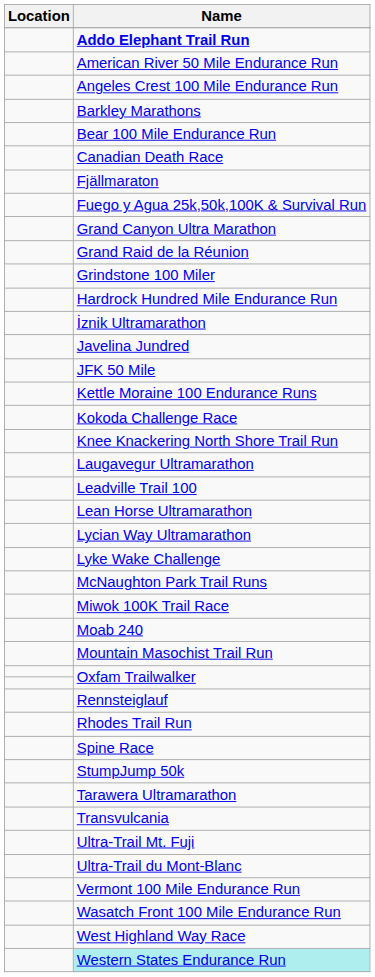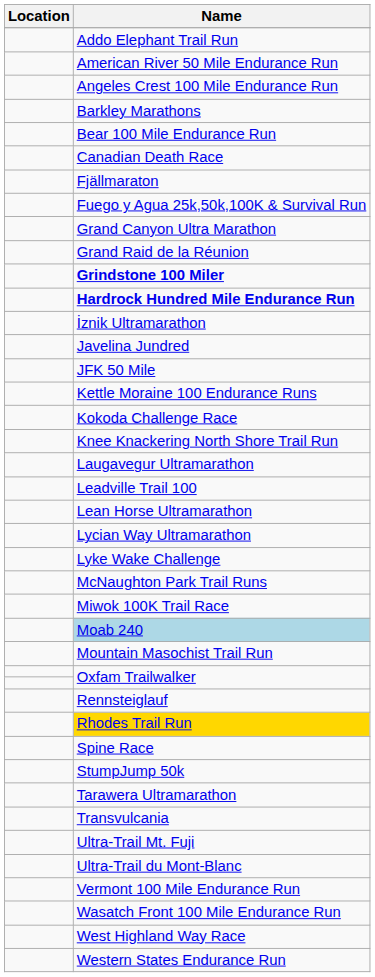(163, 39) bold -> (157, 39) normal
(146, 275) normal -> (150, 275) bold
(207, 299) normal -> (216, 299) bold
(110, 629) no background -> (110, 629) lightblue background
(134, 724) no background -> (134, 724) gold background
(181, 960) paleturquoise background -> (181, 960) no background
